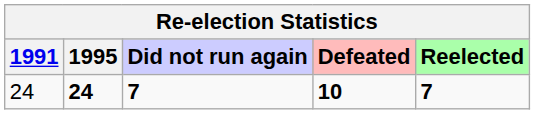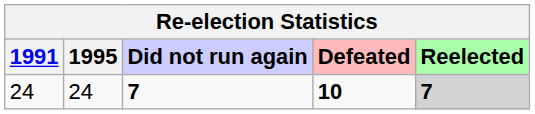(81, 91) bold -> (81, 91) normal
(427, 91) no background -> (427, 91) lightgrey background
